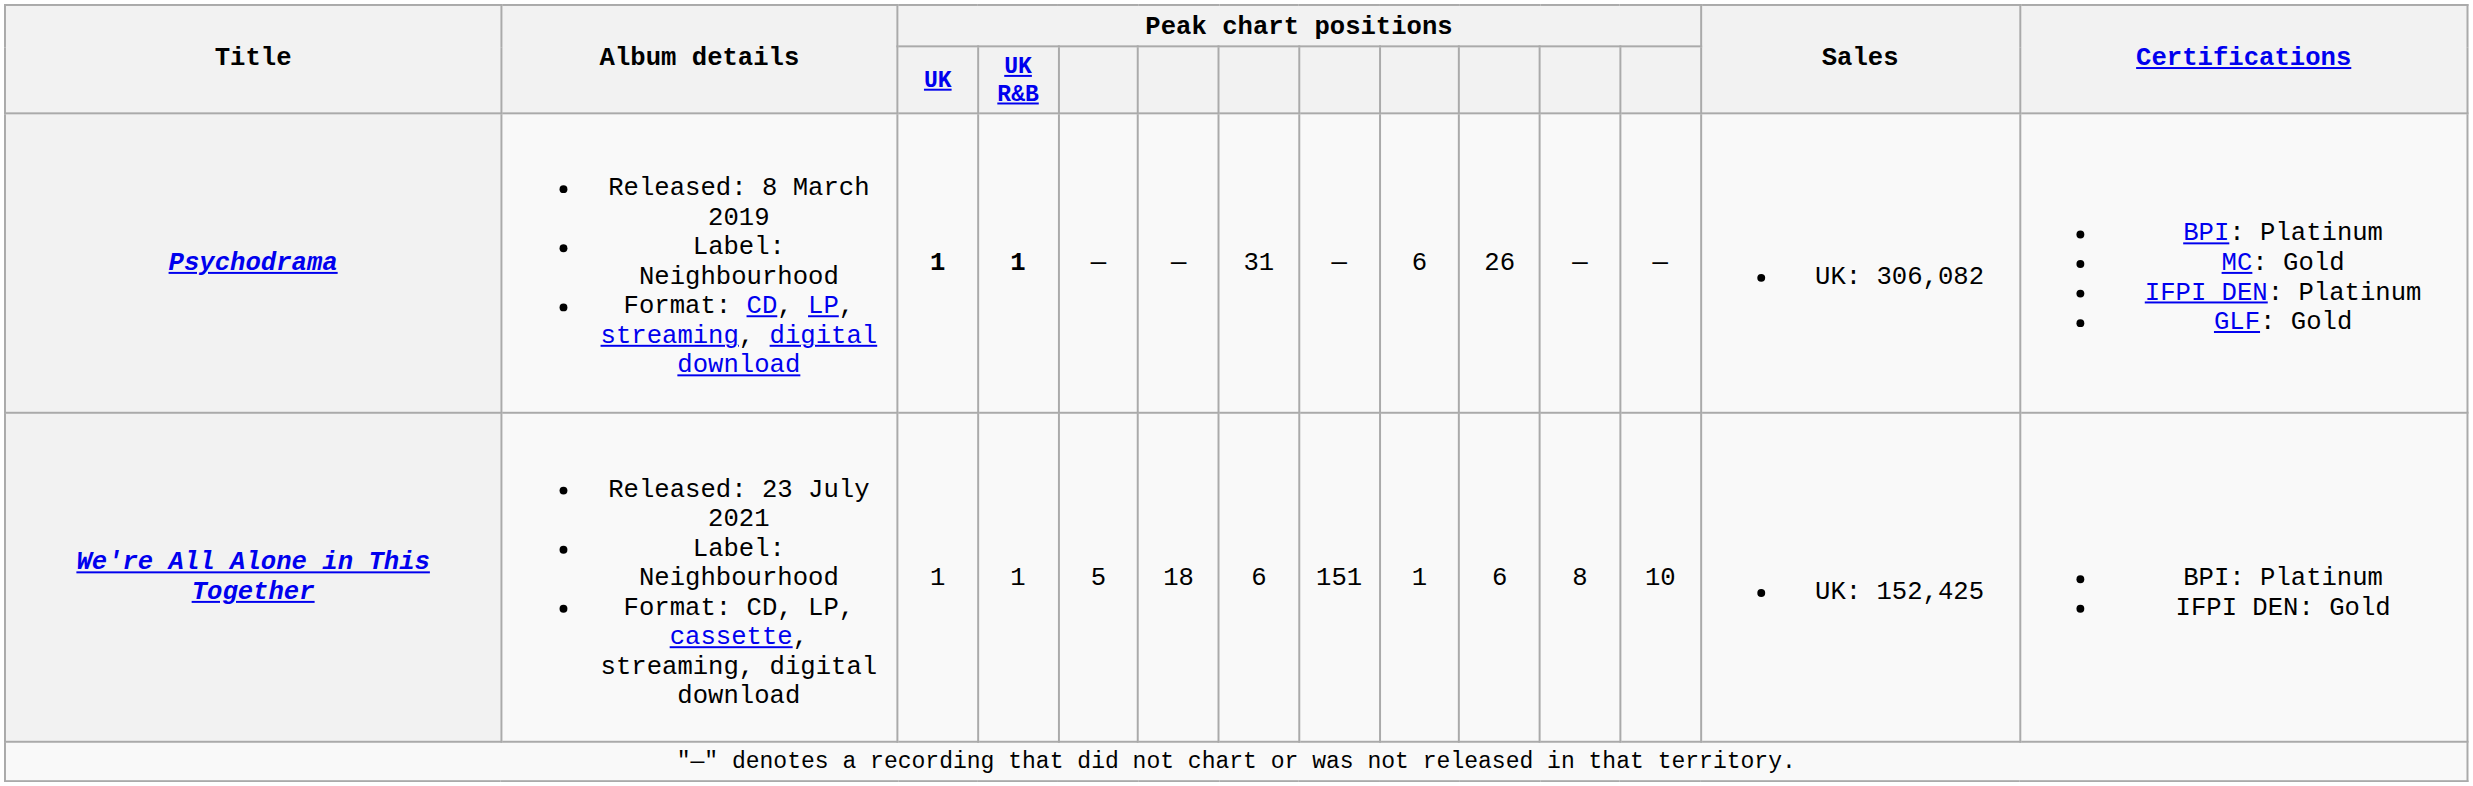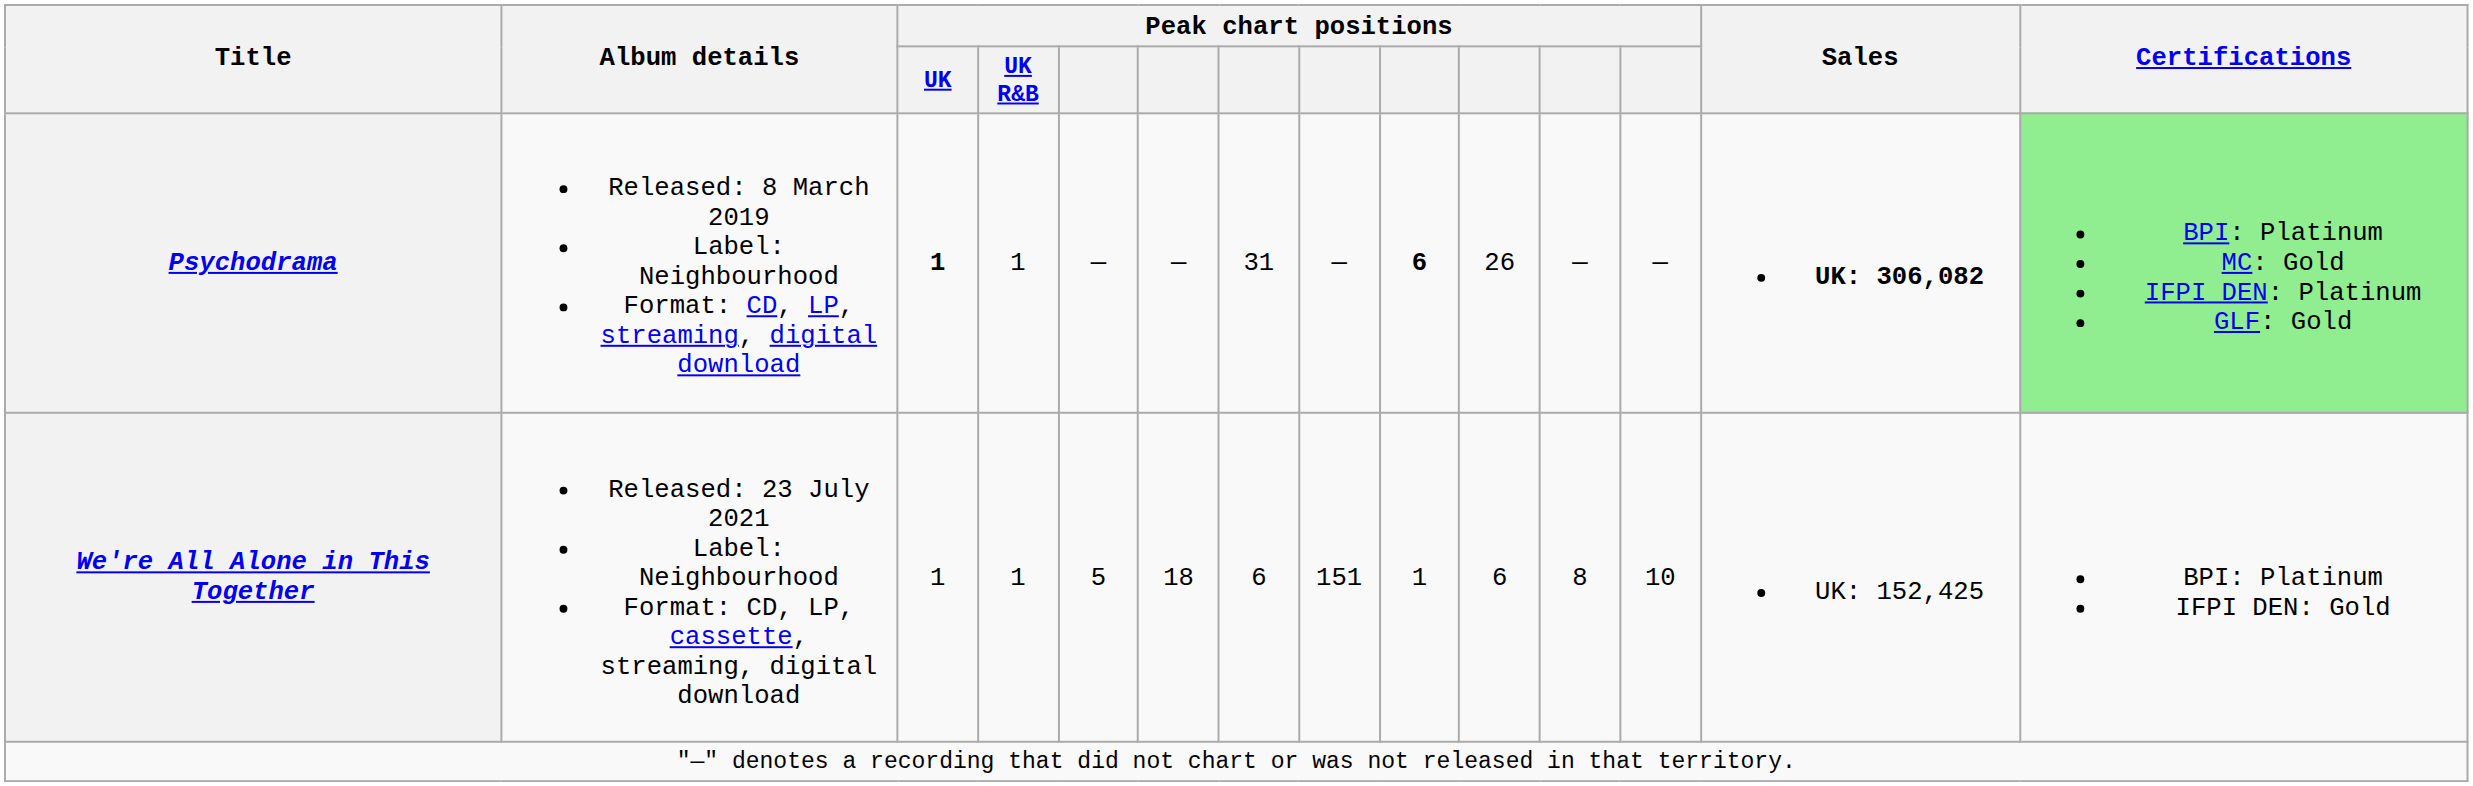(1018, 263) bold -> (1018, 263) normal
(1419, 263) normal -> (1419, 263) bold
(1860, 278) normal -> (1860, 278) bold
(2244, 278) no background -> (2244, 278) lightgreen background
